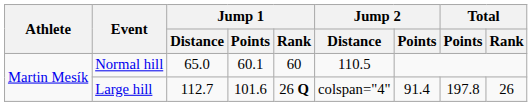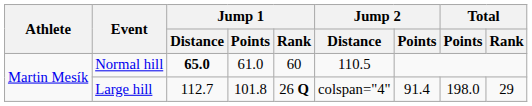(197, 65) normal -> (197, 65) bold
(250, 65) 60.1 -> (250, 65) 61.0
(250, 89) 101.6 -> (250, 89) 101.8
(463, 89) 197.8 -> (463, 89) 198.0
(507, 89) 26 -> (507, 89) 29
